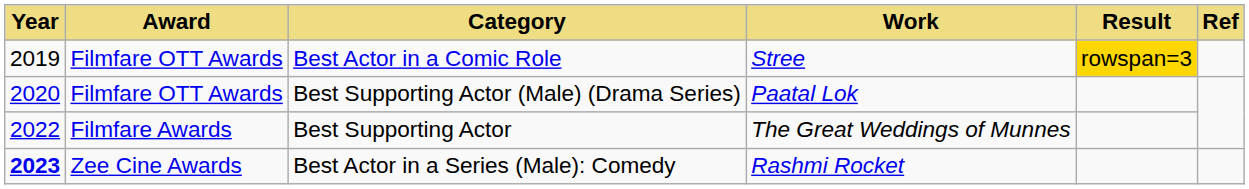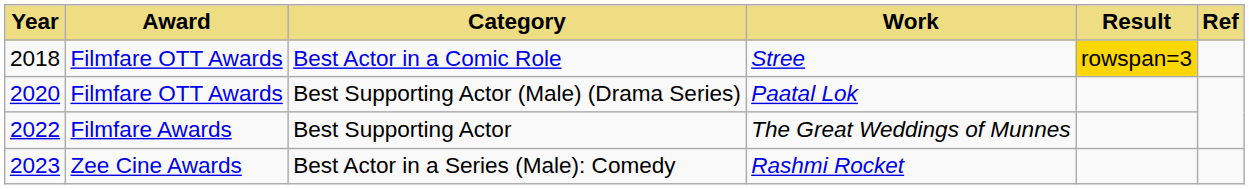(35, 58) 2019 -> (35, 58) 2018
(35, 165) bold -> (35, 165) normal
